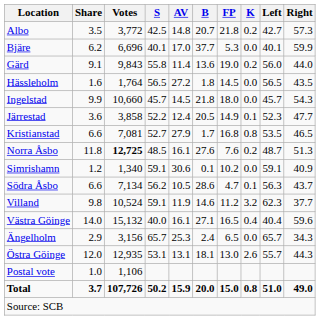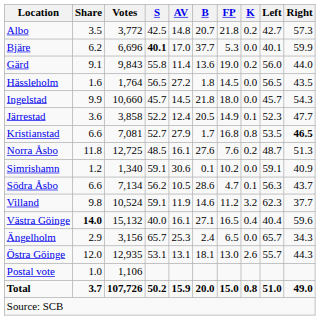(157, 47) normal -> (157, 47) bold
(303, 133) normal -> (303, 133) bold
(127, 151) bold -> (127, 151) normal
(92, 220) normal -> (92, 220) bold
